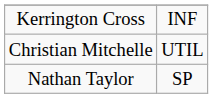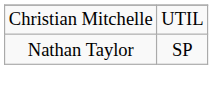- row: (81, 19)
